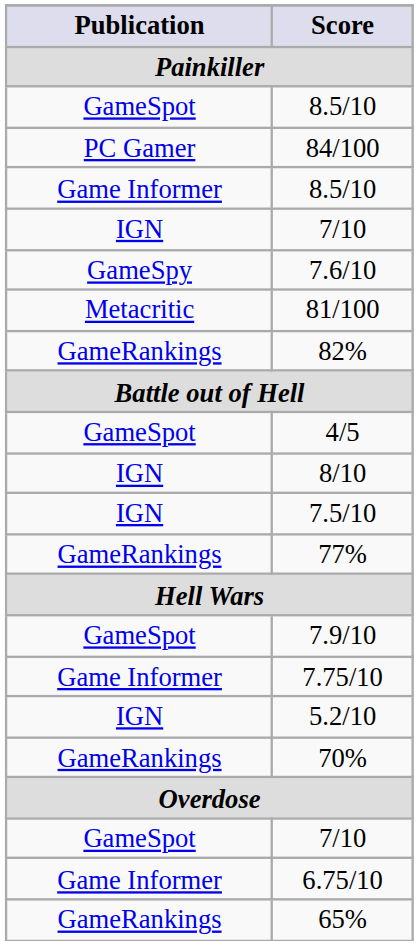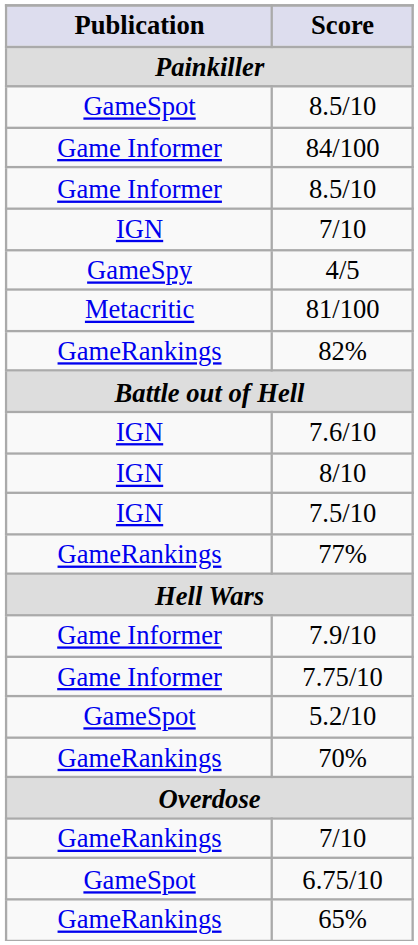(140, 148) PC Gamer -> (140, 148) Game Informer
(343, 270) 7.6/10 -> (343, 270) 4/5
(140, 432) GameSpot -> (140, 432) IGN
(343, 432) 4/5 -> (343, 432) 7.6/10
(140, 635) GameSpot -> (140, 635) Game Informer
(140, 717) IGN -> (140, 717) GameSpot
(140, 839) GameSpot -> (140, 839) GameRankings
(140, 879) Game Informer -> (140, 879) GameSpot
